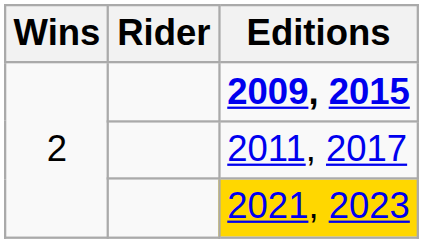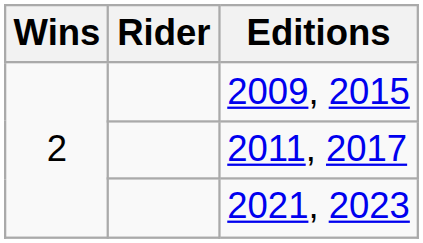(319, 91) bold -> (319, 91) normal
(319, 206) gold background -> (319, 206) no background
